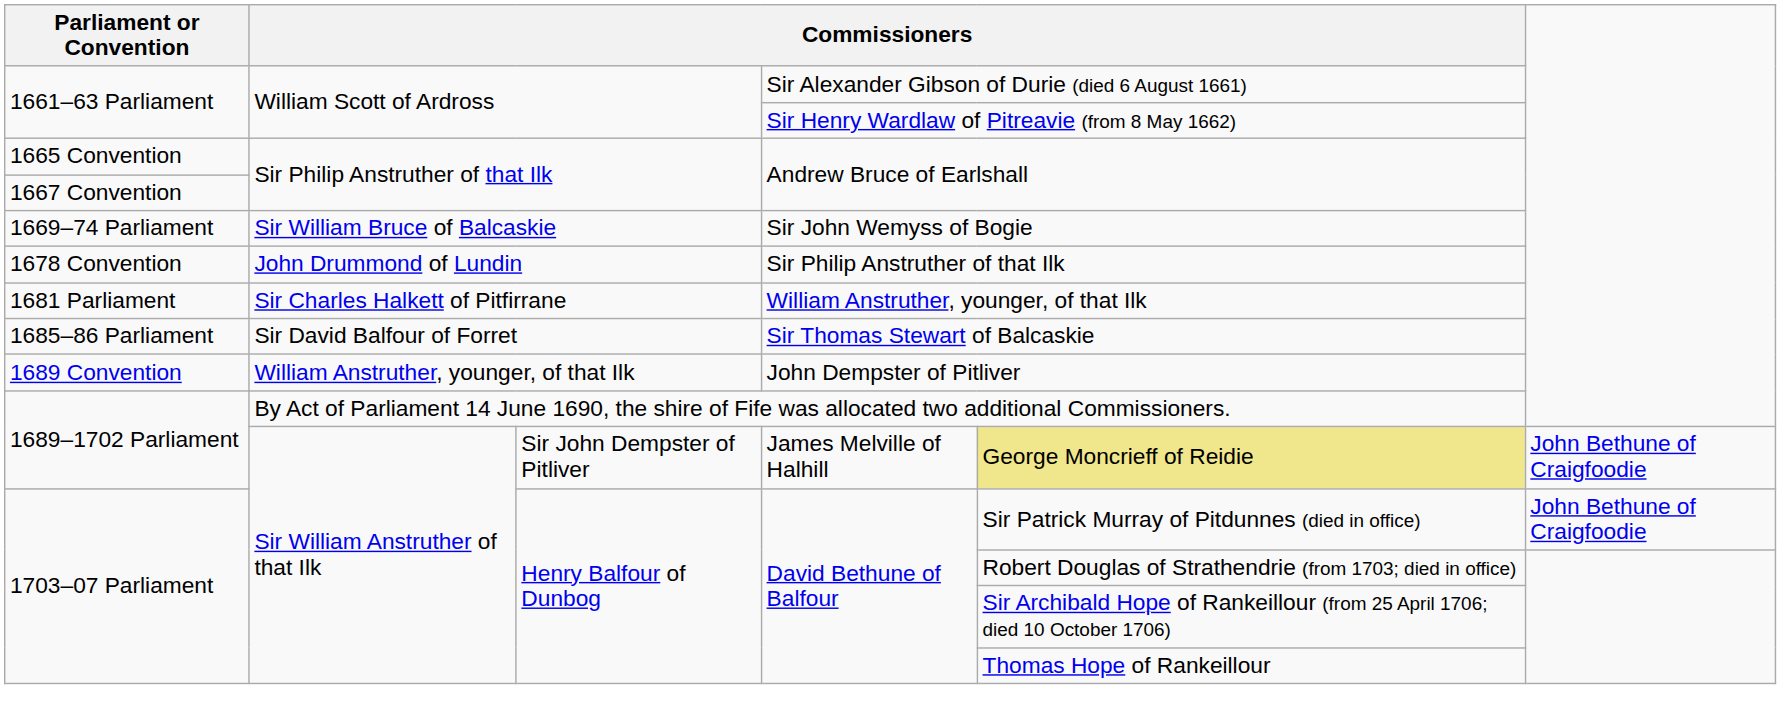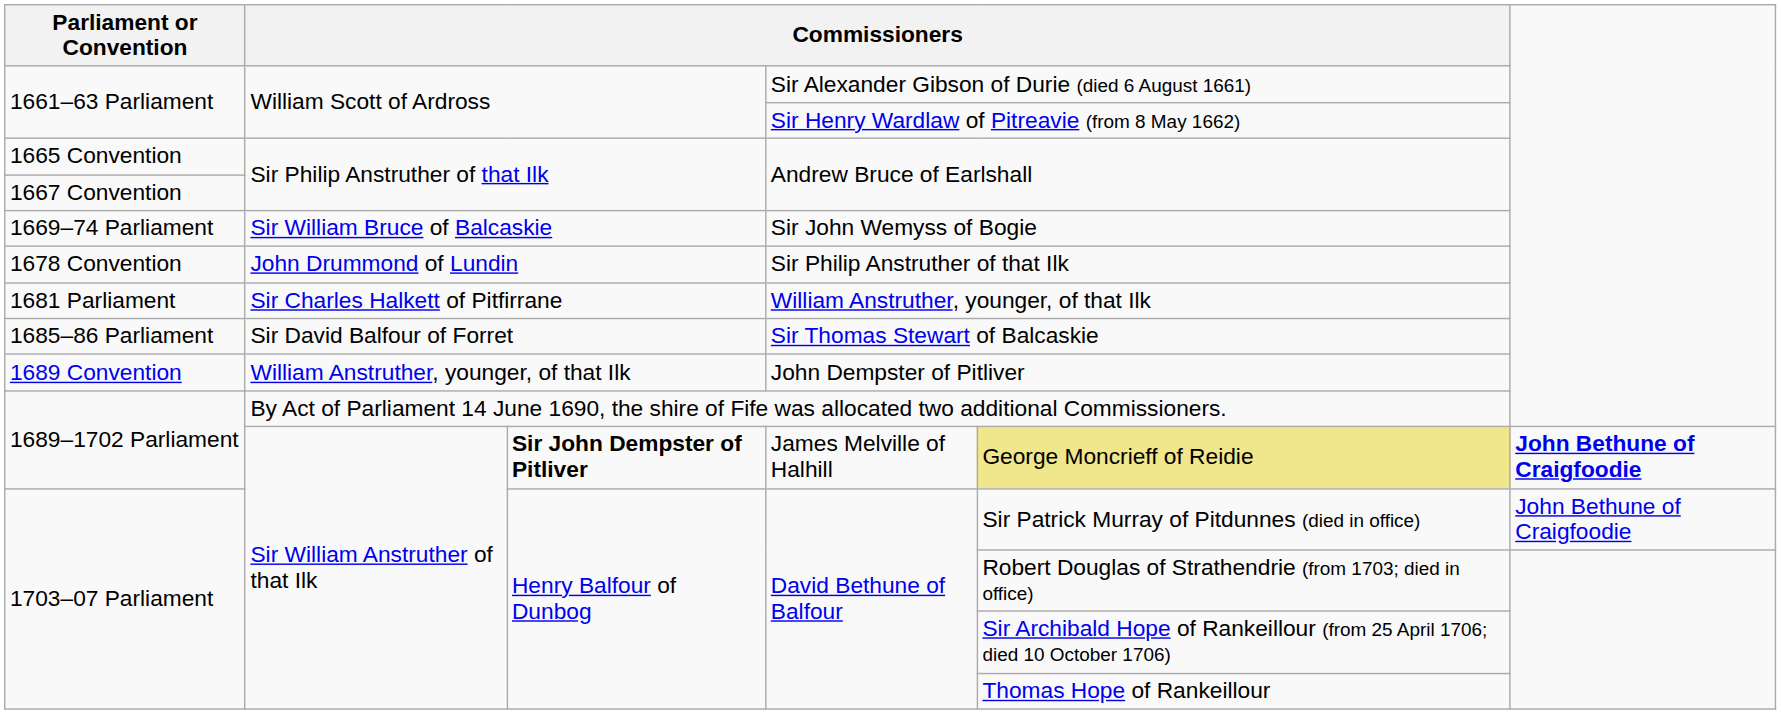(628, 457) normal -> (627, 457) bold
(1613, 457) normal -> (1605, 457) bold
